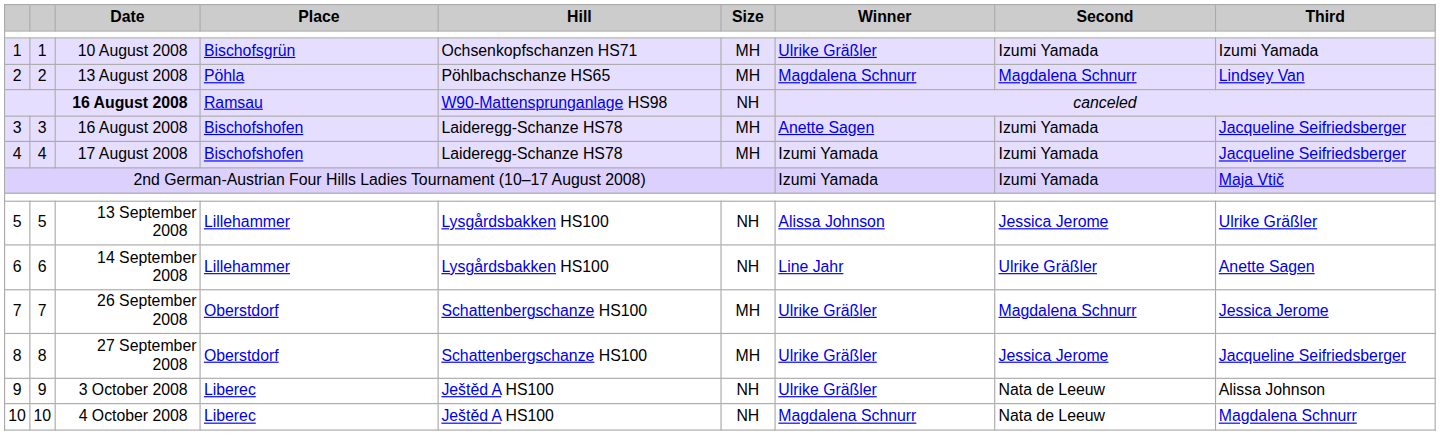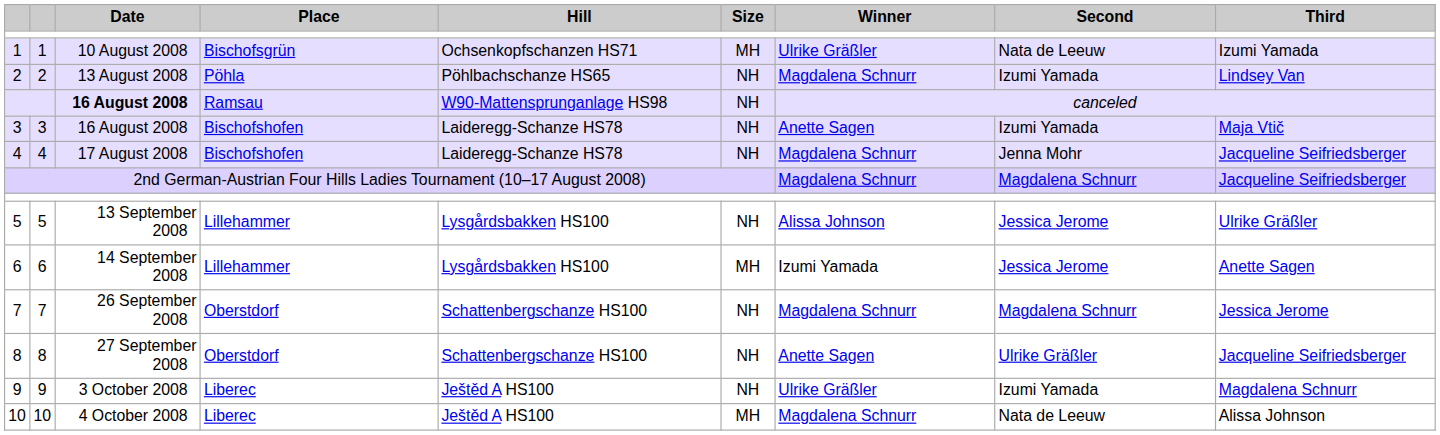(1048, 50) Izumi Yamada -> (1052, 50) Nata de Leeuw
(748, 76) MH -> (748, 76) NH
(1068, 76) Magdalena Schnurr -> (1048, 76) Izumi Yamada
(748, 128) MH -> (748, 128) NH
(1312, 128) Jacqueline Seifriedsberger -> (1251, 128) Maja Vtič
(748, 154) MH -> (748, 154) NH
(828, 154) Izumi Yamada -> (847, 154) Magdalena Schnurr
(1048, 154) Izumi Yamada -> (1040, 154) Jenna Mohr
(828, 179) Izumi Yamada -> (847, 179) Magdalena Schnurr
(1048, 179) Izumi Yamada -> (1068, 179) Magdalena Schnurr
(1251, 179) Maja Vtič -> (1312, 179) Jacqueline Seifriedsberger
(748, 266) NH -> (748, 266) MH
(811, 266) Line Jahr -> (828, 266) Izumi Yamada
(1048, 266) Ulrike Gräßler -> (1054, 266) Jessica Jerome
(748, 311) MH -> (748, 311) NH
(828, 311) Ulrike Gräßler -> (847, 311) Magdalena Schnurr
(748, 355) MH -> (748, 355) NH
(828, 355) Ulrike Gräßler -> (826, 355) Anette Sagen
(1054, 355) Jessica Jerome -> (1048, 355) Ulrike Gräßler
(1052, 390) Nata de Leeuw -> (1048, 390) Izumi Yamada
(1272, 390) Alissa Johnson -> (1288, 390) Magdalena Schnurr
(748, 416) NH -> (748, 416) MH
(1288, 416) Magdalena Schnurr -> (1272, 416) Alissa Johnson
